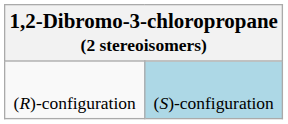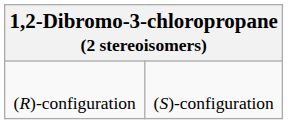(214, 102) lightblue background -> (214, 102) no background
